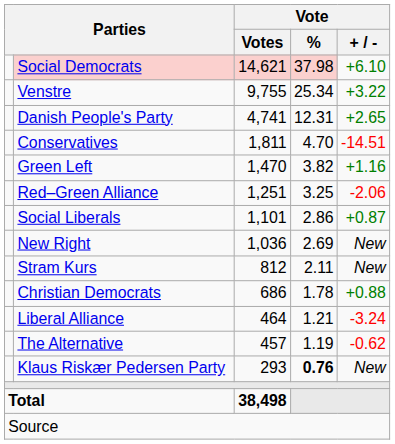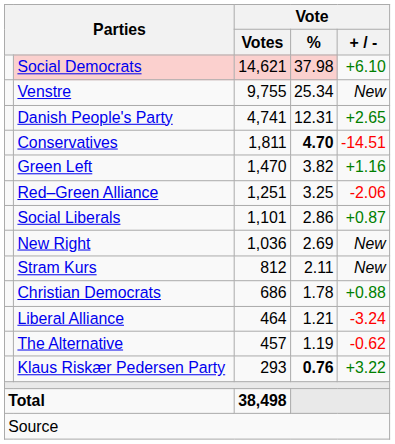(366, 92) +3.22 -> (370, 92) New
(318, 142) normal -> (318, 142) bold
(370, 368) New -> (366, 368) +3.22
